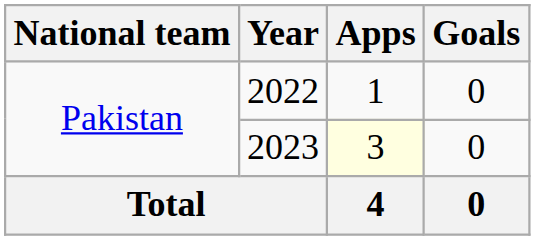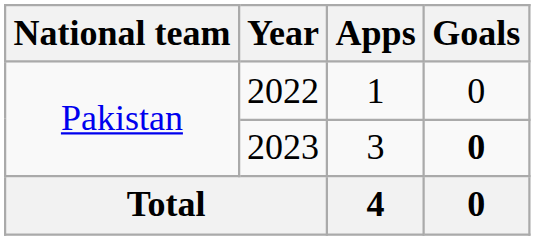(376, 147) lightyellow background -> (376, 147) no background
(476, 147) normal -> (476, 147) bold
